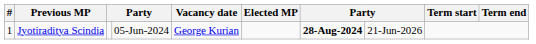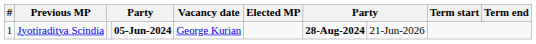(142, 30) normal -> (143, 30) bold
